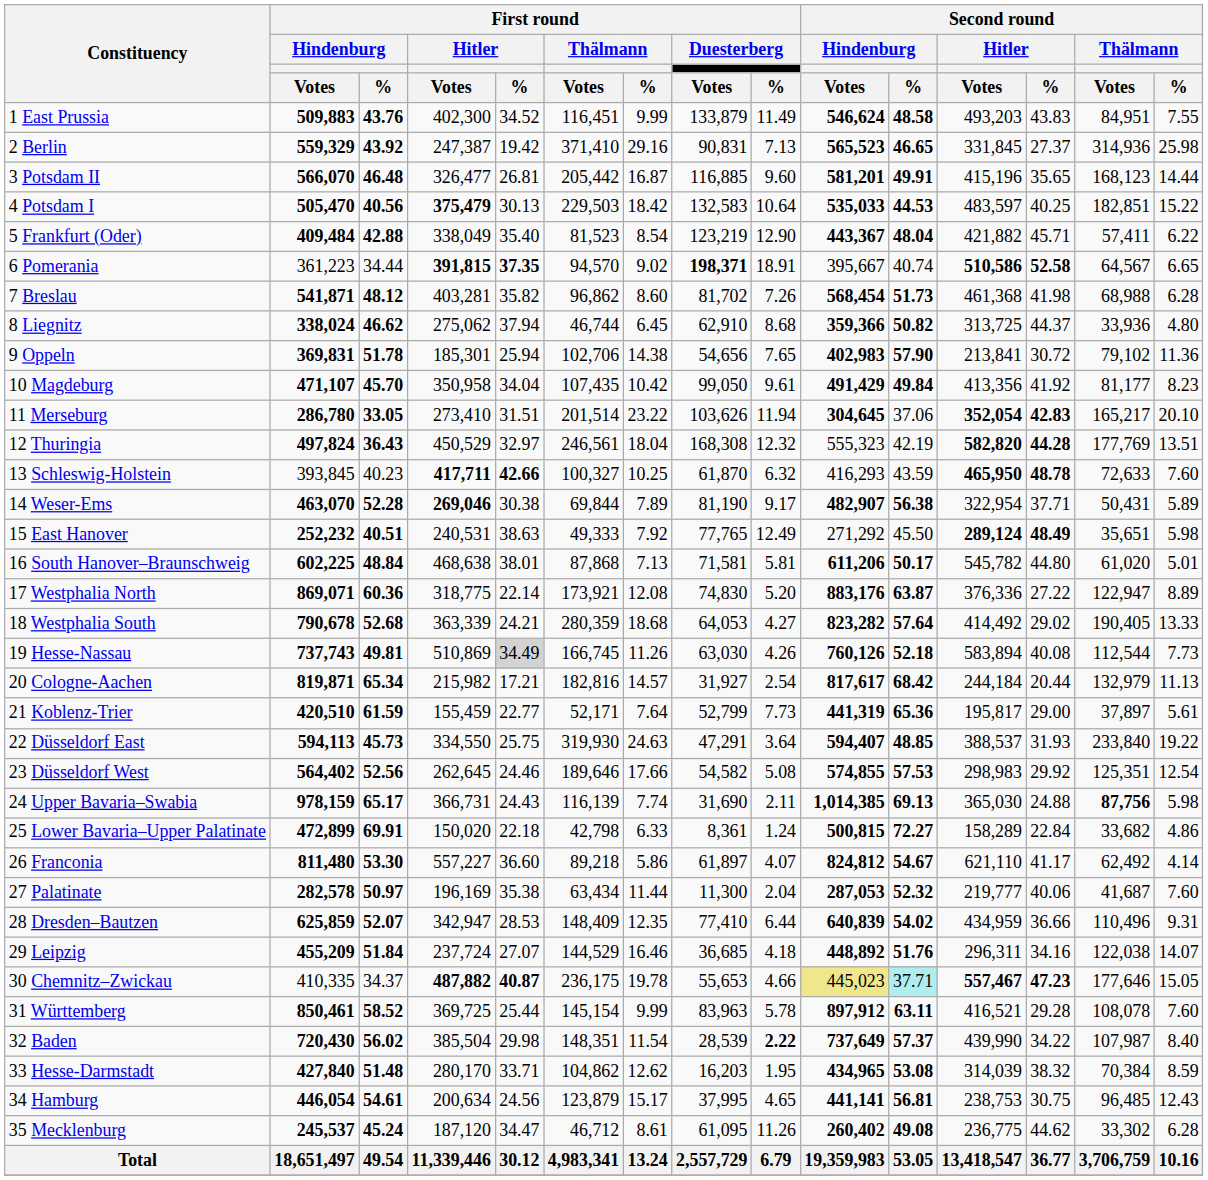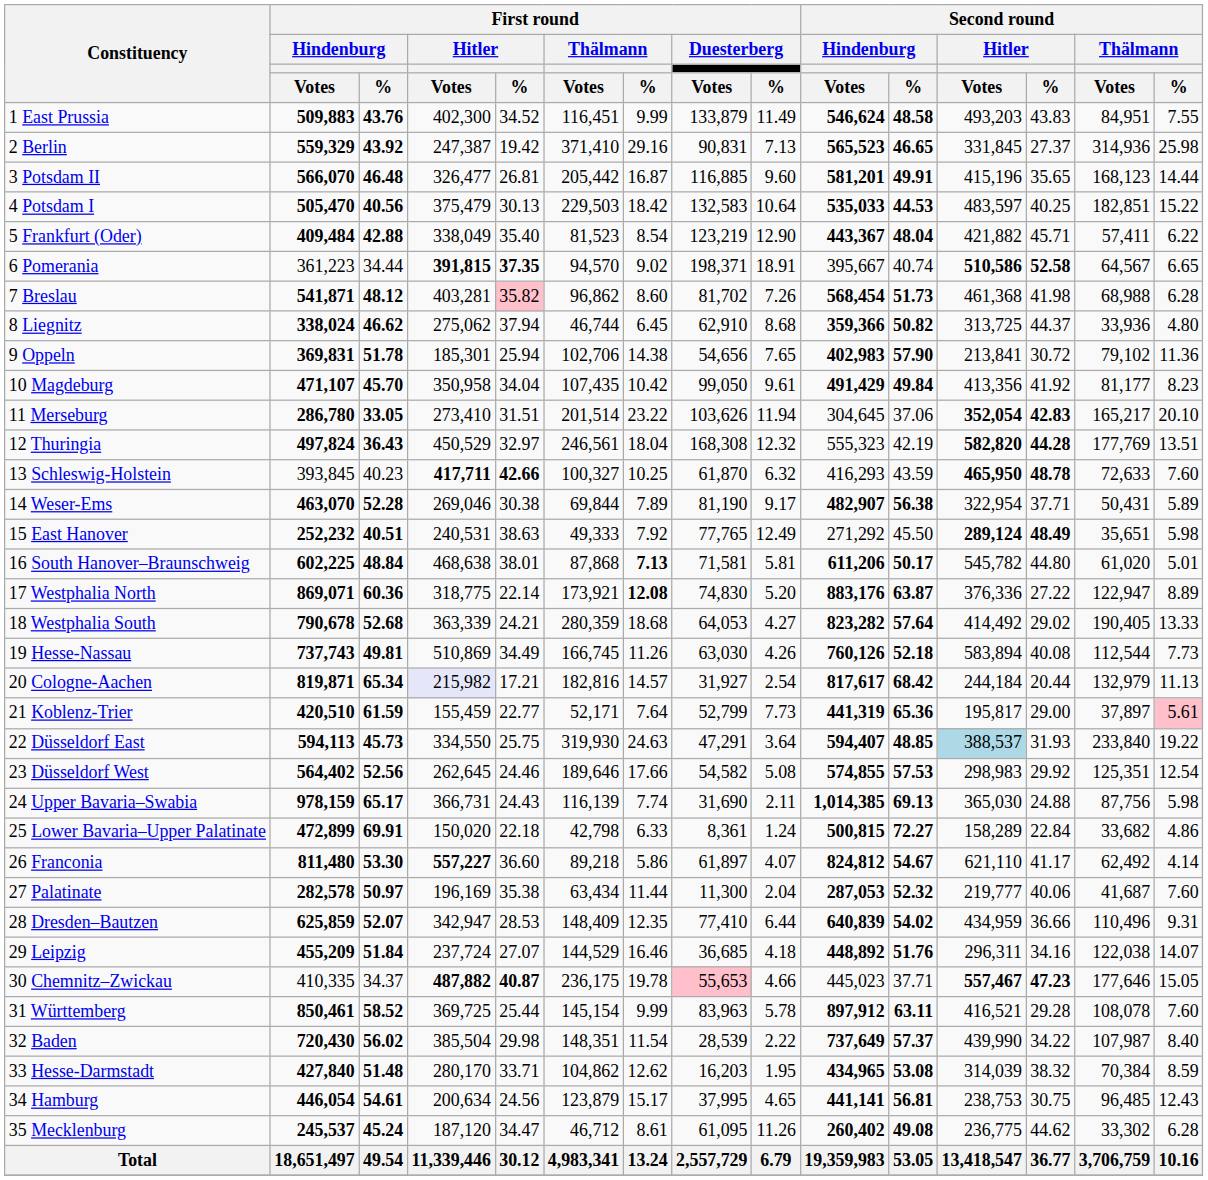(462, 206) bold -> (462, 206) normal
(718, 266) bold -> (718, 266) normal
(519, 296) no background -> (519, 296) pink background
(856, 415) bold -> (856, 415) normal
(462, 504) bold -> (462, 504) normal
(652, 564) normal -> (652, 564) bold
(648, 594) normal -> (648, 594) bold
(519, 653) lightgrey background -> (519, 653) no background
(462, 683) no background -> (462, 683) lavender background
(1183, 713) no background -> (1183, 713) pink background
(993, 743) no background -> (993, 743) lightblue background
(1126, 802) bold -> (1126, 802) normal
(462, 862) normal -> (462, 862) bold
(723, 981) no background -> (723, 981) pink background
(856, 981) khaki background -> (856, 981) no background
(913, 981) paleturquoise background -> (913, 981) no background
(780, 1041) bold -> (780, 1041) normal
